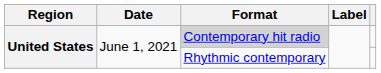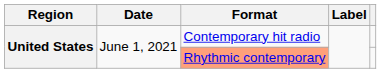(252, 36) lightgrey background -> (252, 36) no background
(254, 57) no background -> (254, 57) lightsalmon background
